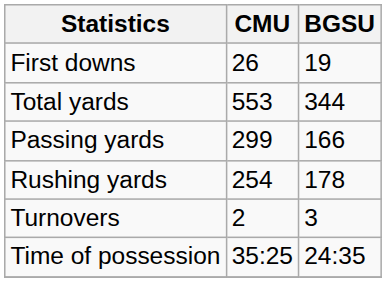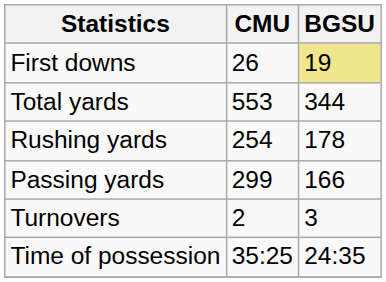(318, 62) no background -> (318, 62) khaki background
rows swapped: (89, 179) <-> (87, 140)
